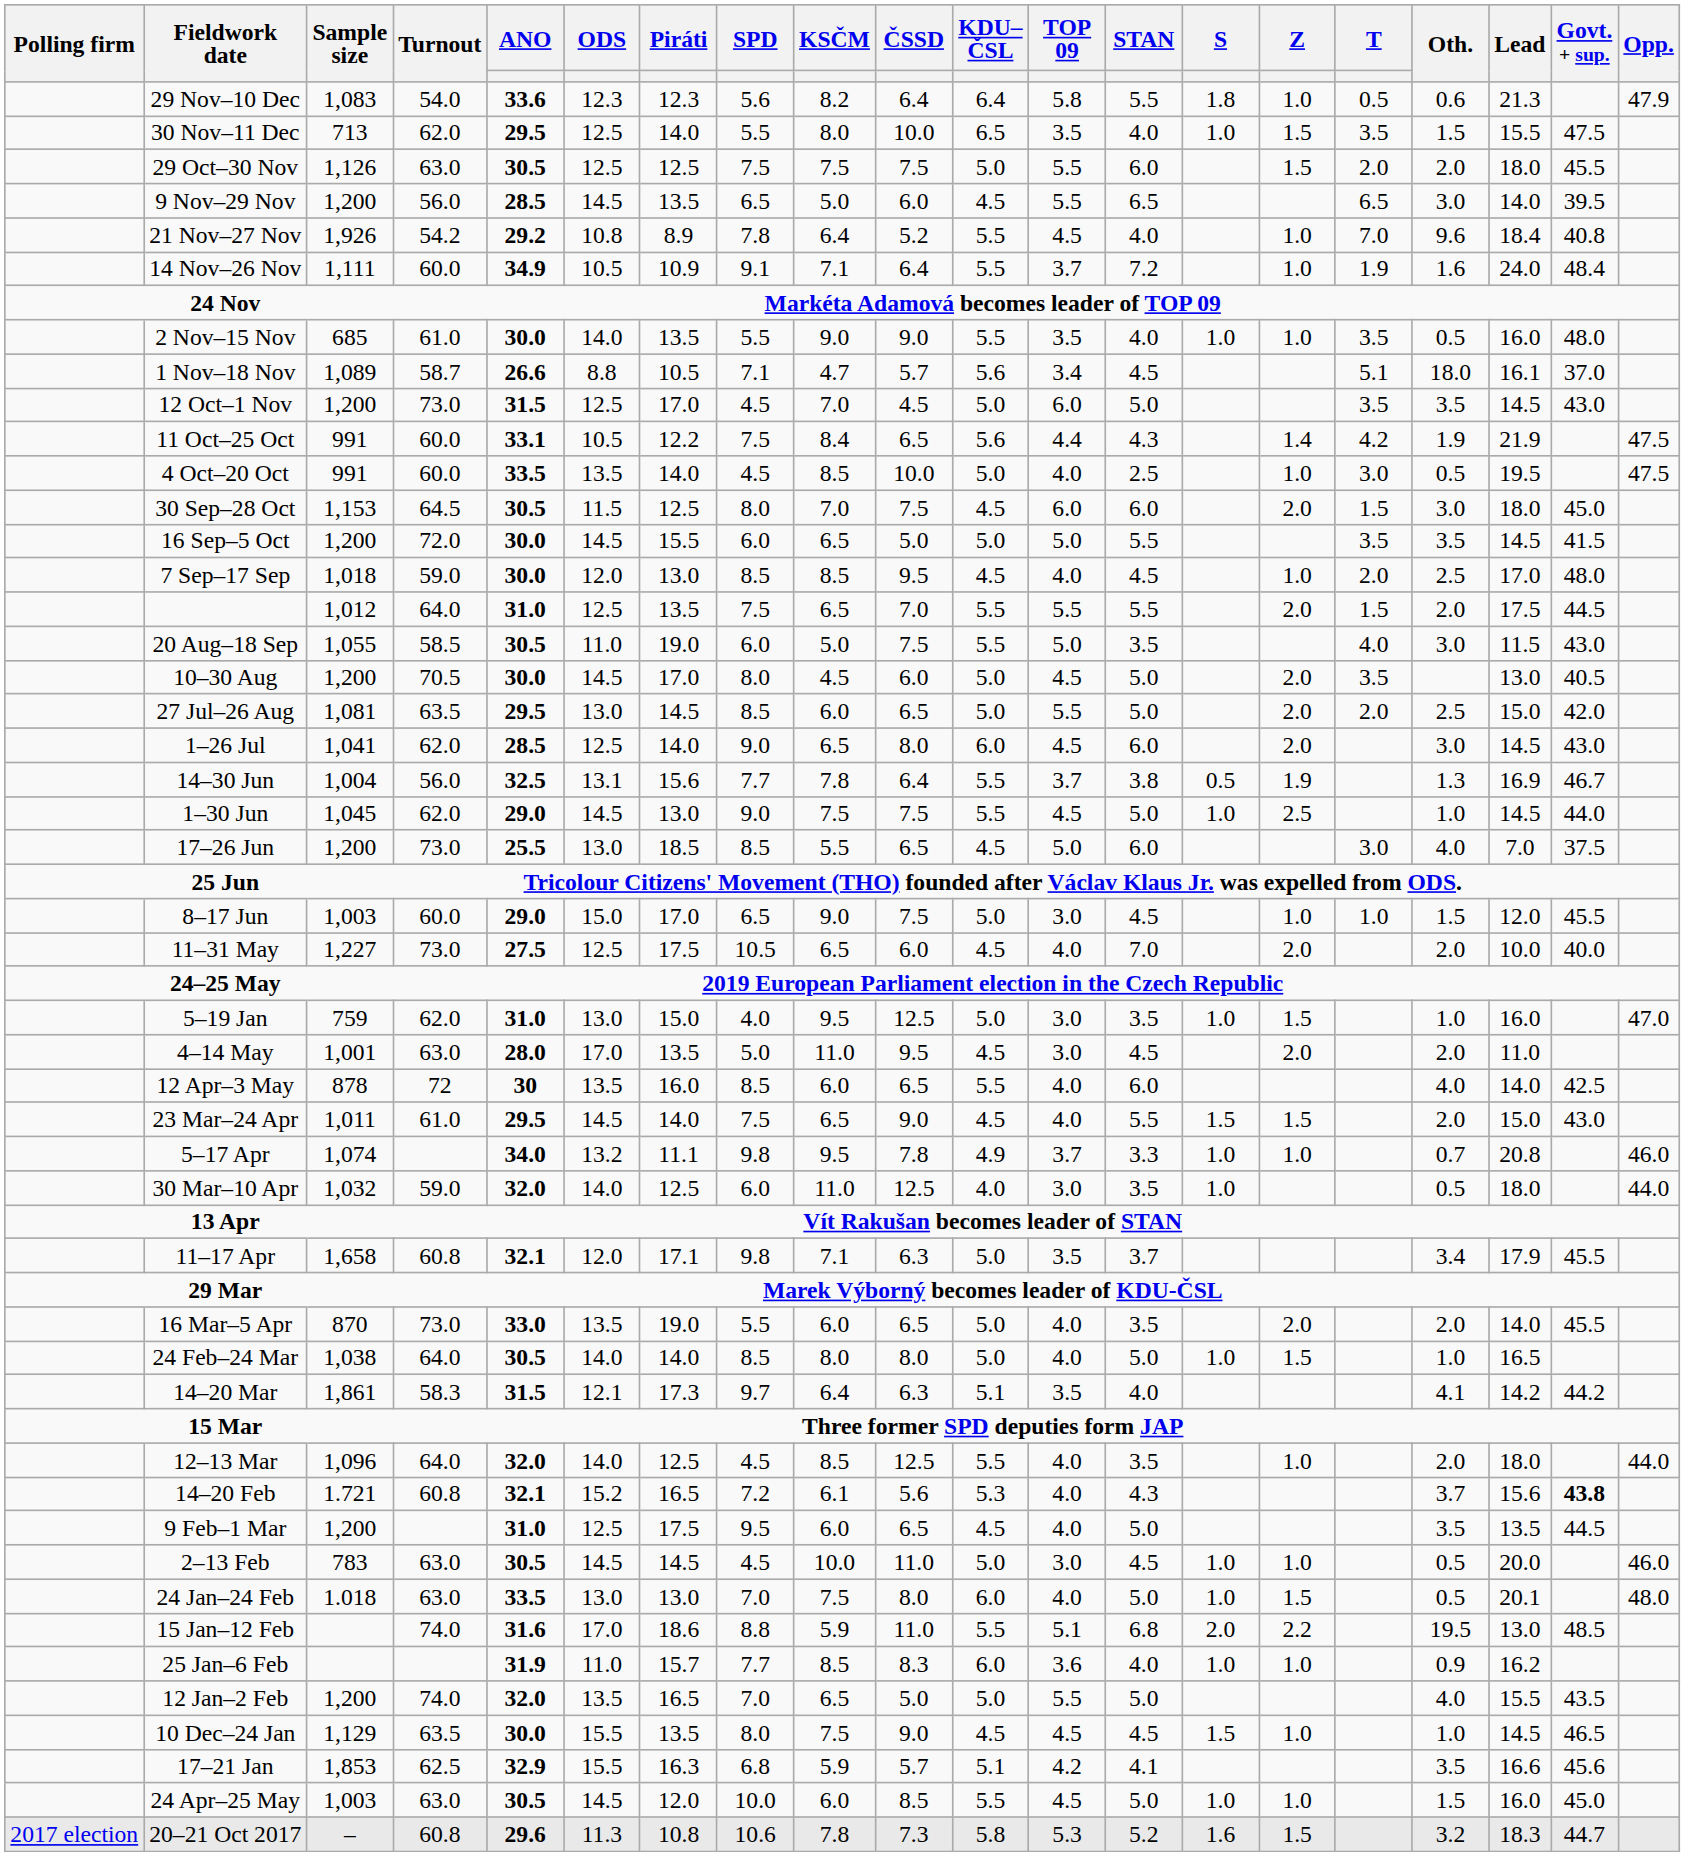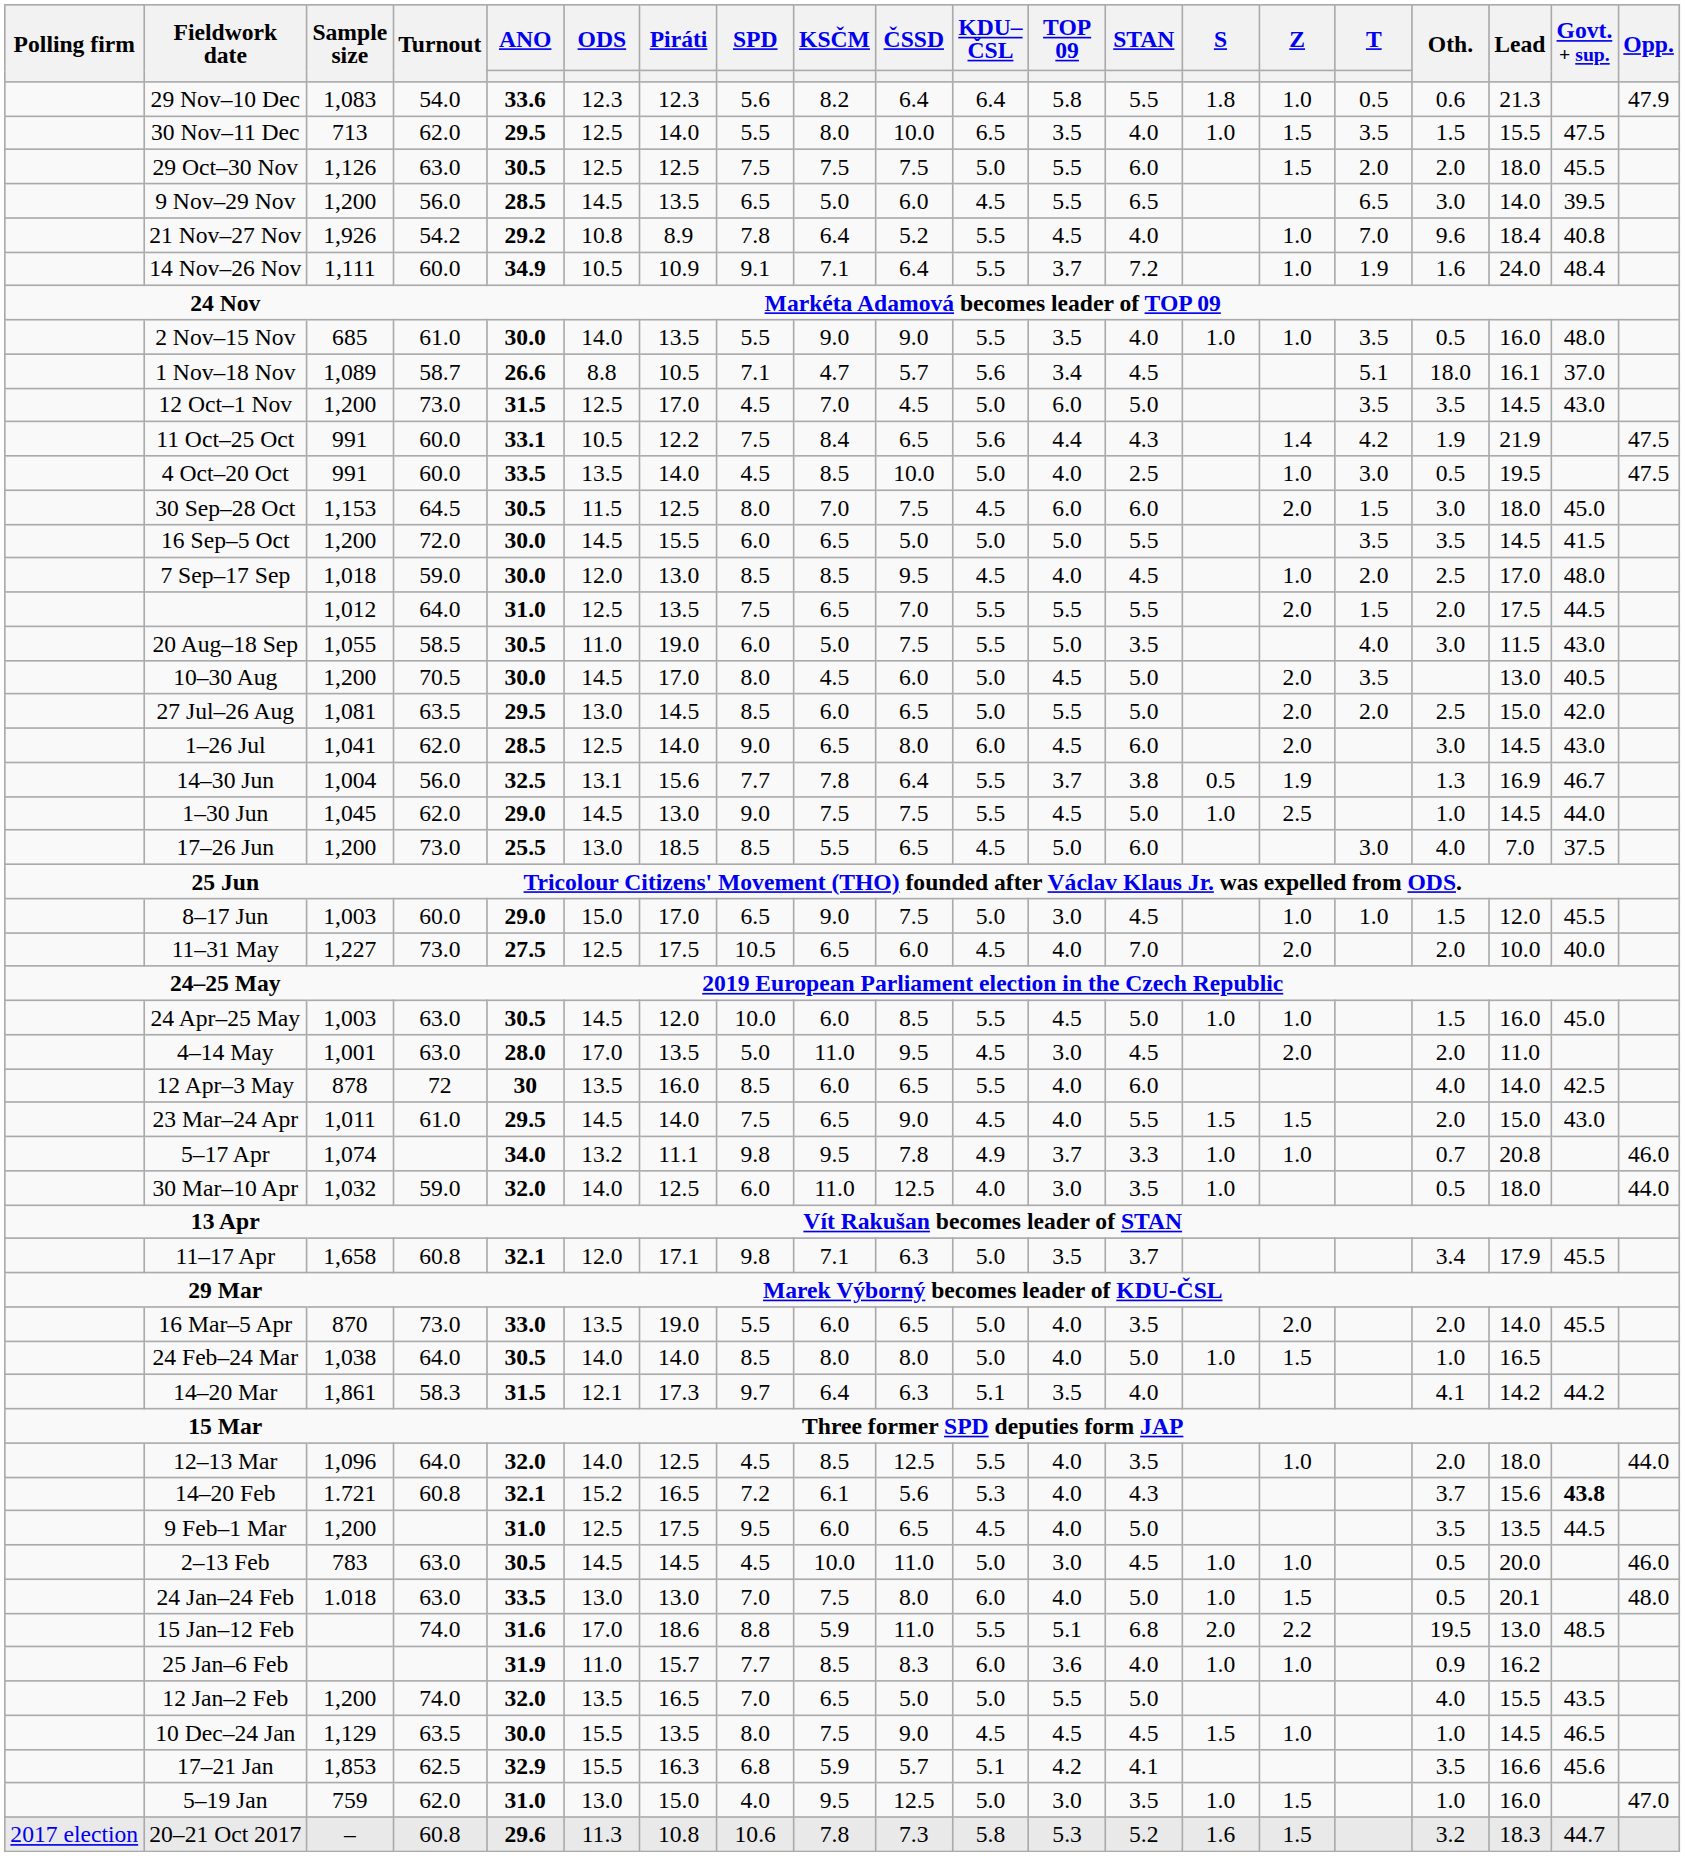rows swapped: (225, 1800) <-> (225, 1018)
